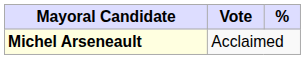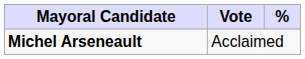(75, 41) lightyellow background -> (75, 41) no background
